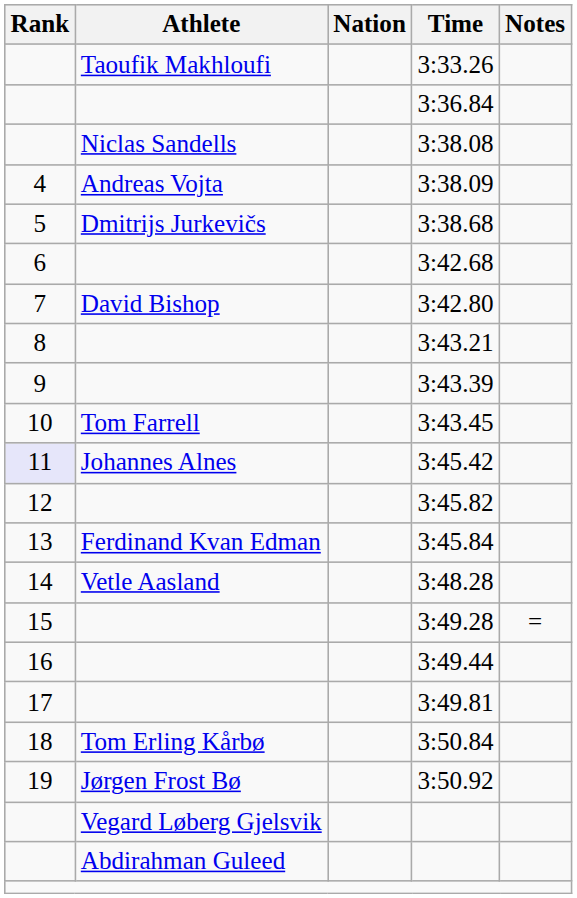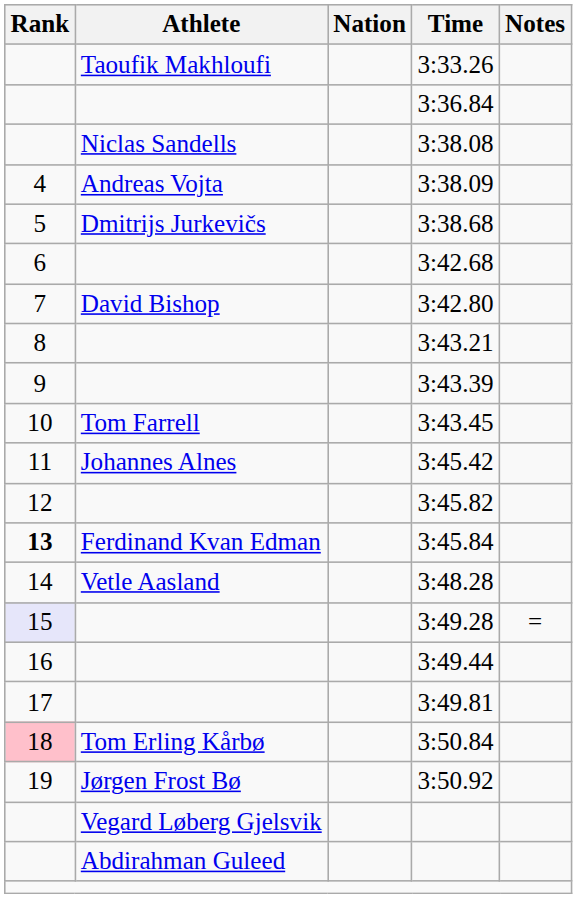(40, 462) lavender background -> (40, 462) no background
(40, 542) normal -> (40, 542) bold
(40, 622) no background -> (40, 622) lavender background
(40, 741) no background -> (40, 741) pink background
